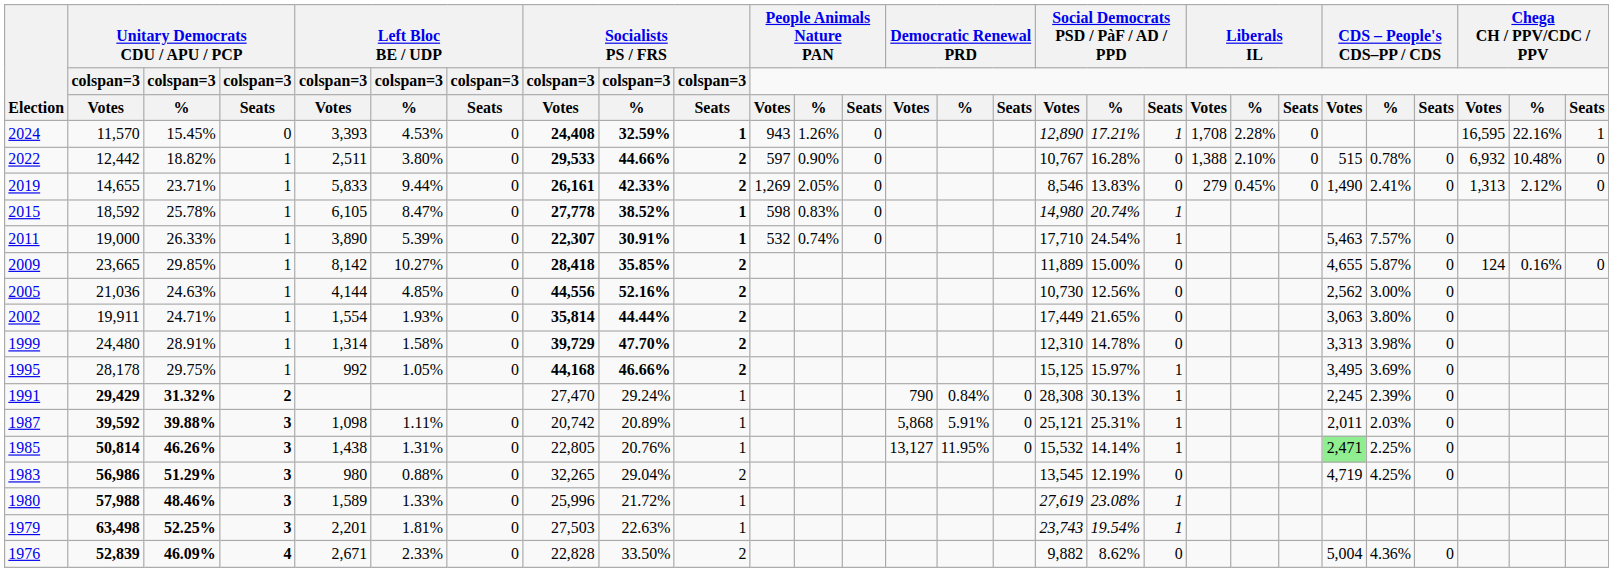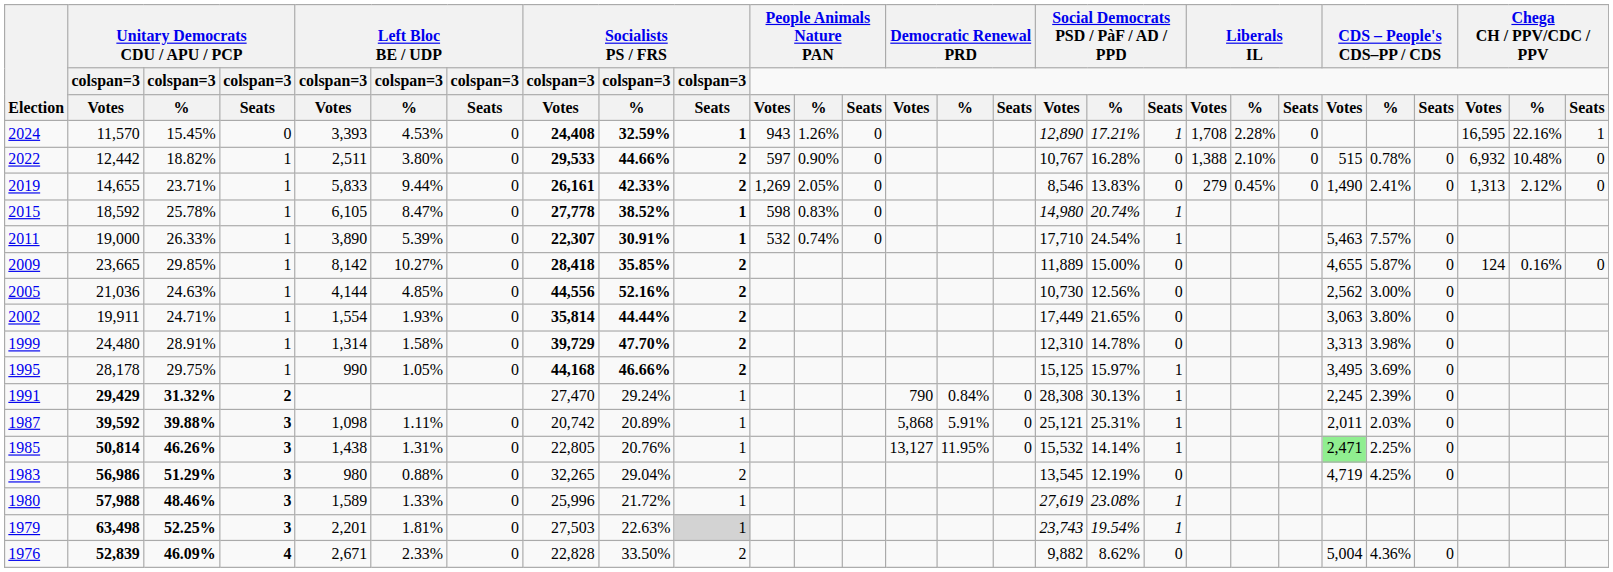(355, 369) 992 -> (355, 369) 990
(742, 527) no background -> (742, 527) lightgrey background
